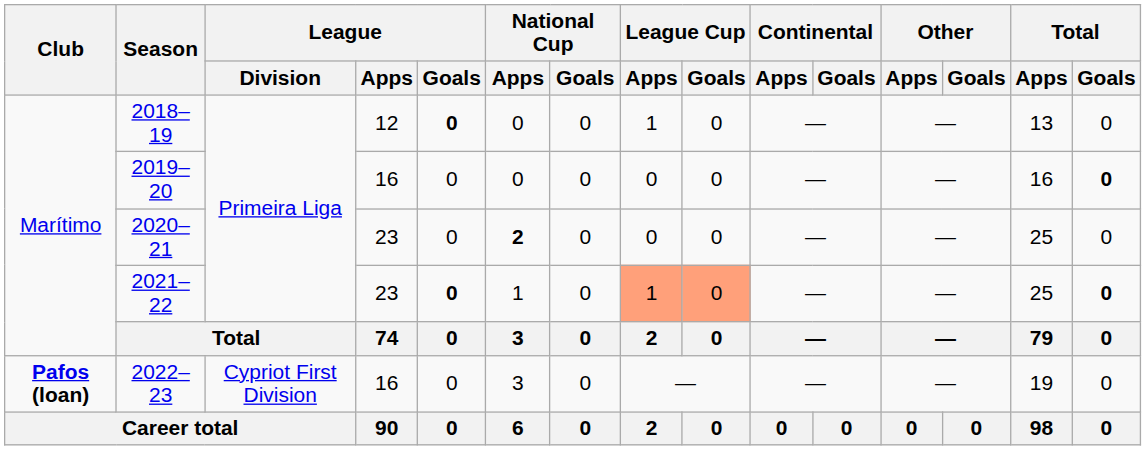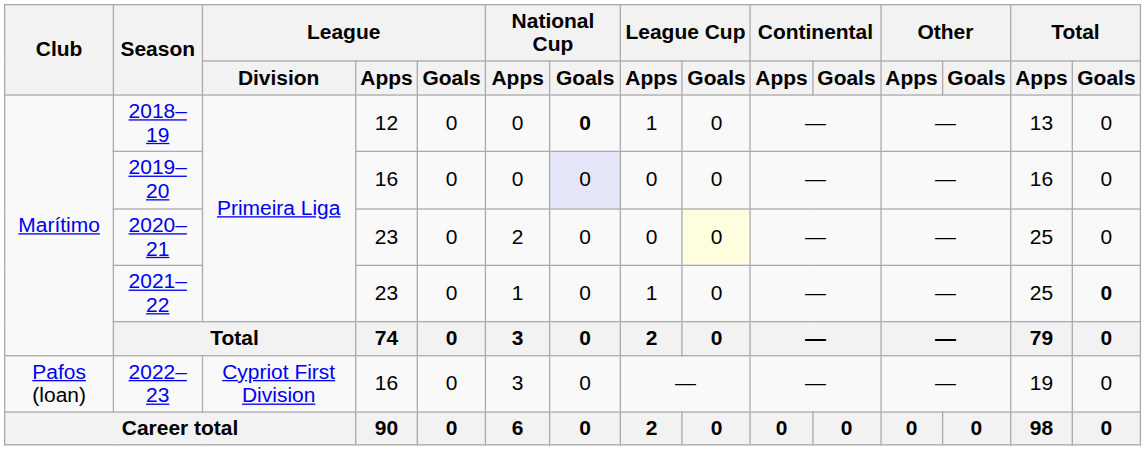(452, 122) bold -> (452, 122) normal
(585, 122) normal -> (585, 122) bold
(585, 179) no background -> (585, 179) lavender background
(1106, 179) bold -> (1106, 179) normal
(518, 236) bold -> (518, 236) normal
(716, 236) no background -> (716, 236) lightyellow background
(452, 293) bold -> (452, 293) normal
(652, 293) lightsalmon background -> (652, 293) no background
(716, 293) lightsalmon background -> (716, 293) no background
(61, 383) bold -> (59, 383) normal
